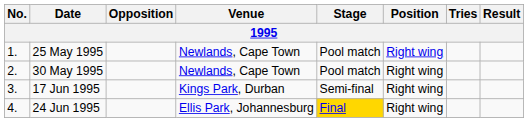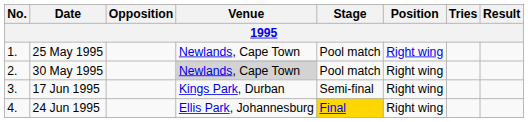(239, 70) no background -> (239, 70) lightgrey background
